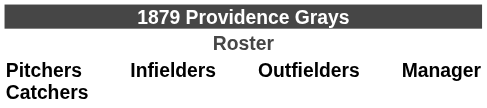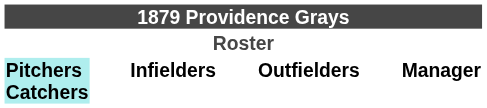(47, 81) no background -> (47, 81) paleturquoise background
